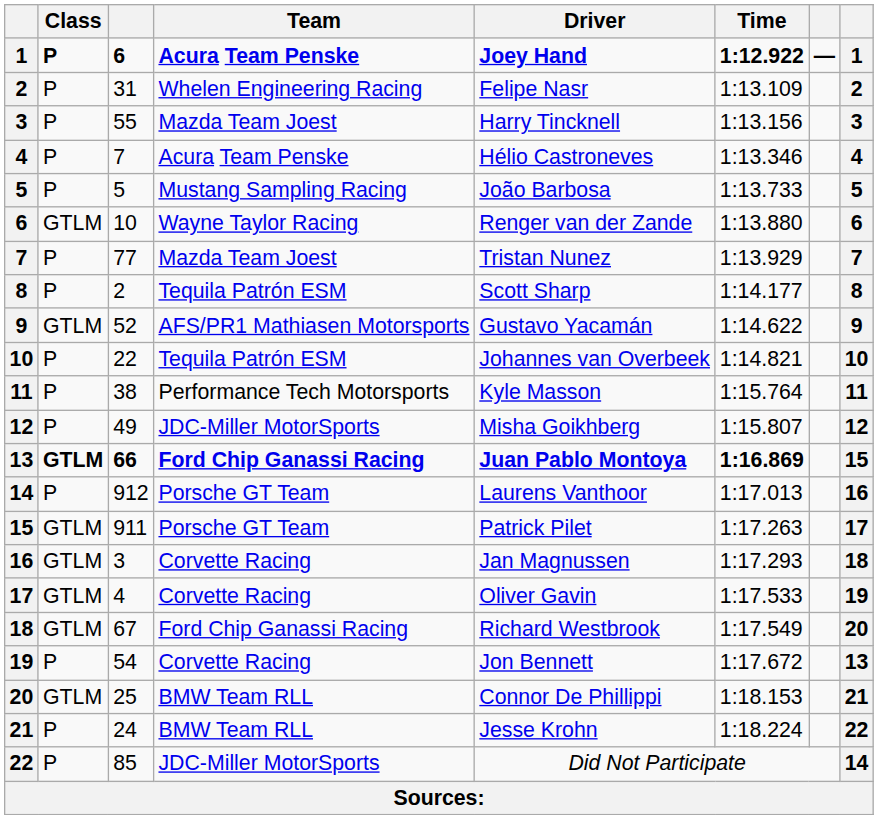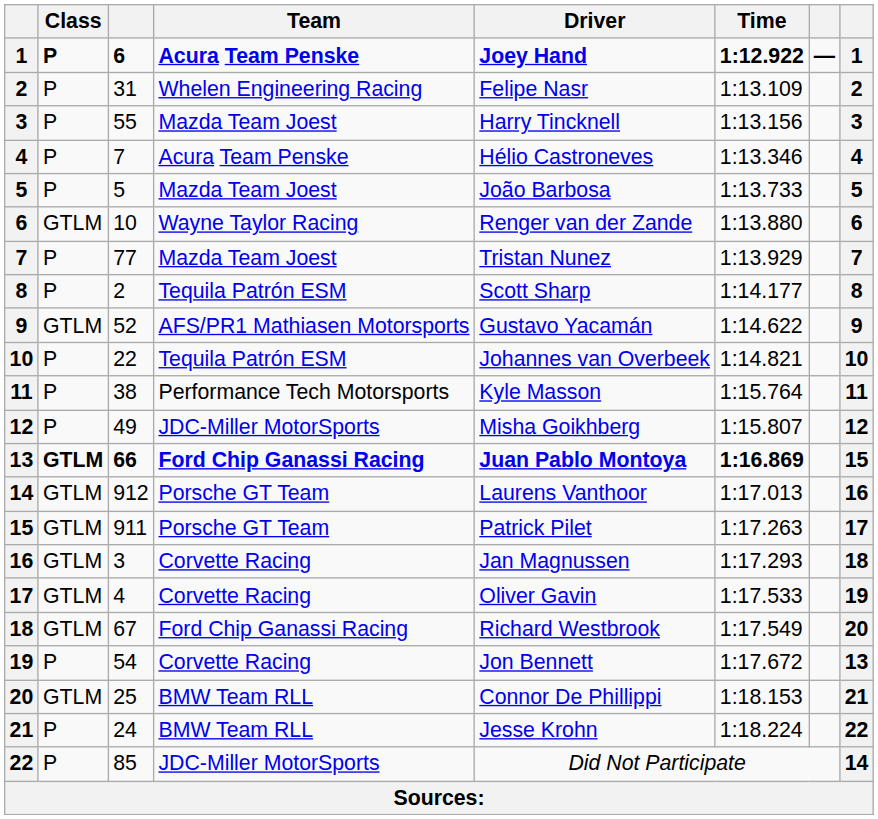(283, 190) Mustang Sampling Racing -> (248, 190) Mazda Team Joest
(50, 493) P -> (73, 493) GTLM
